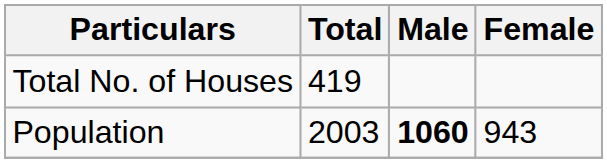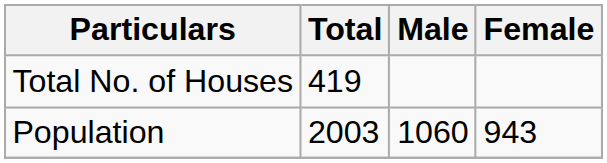(433, 132) bold -> (433, 132) normal
